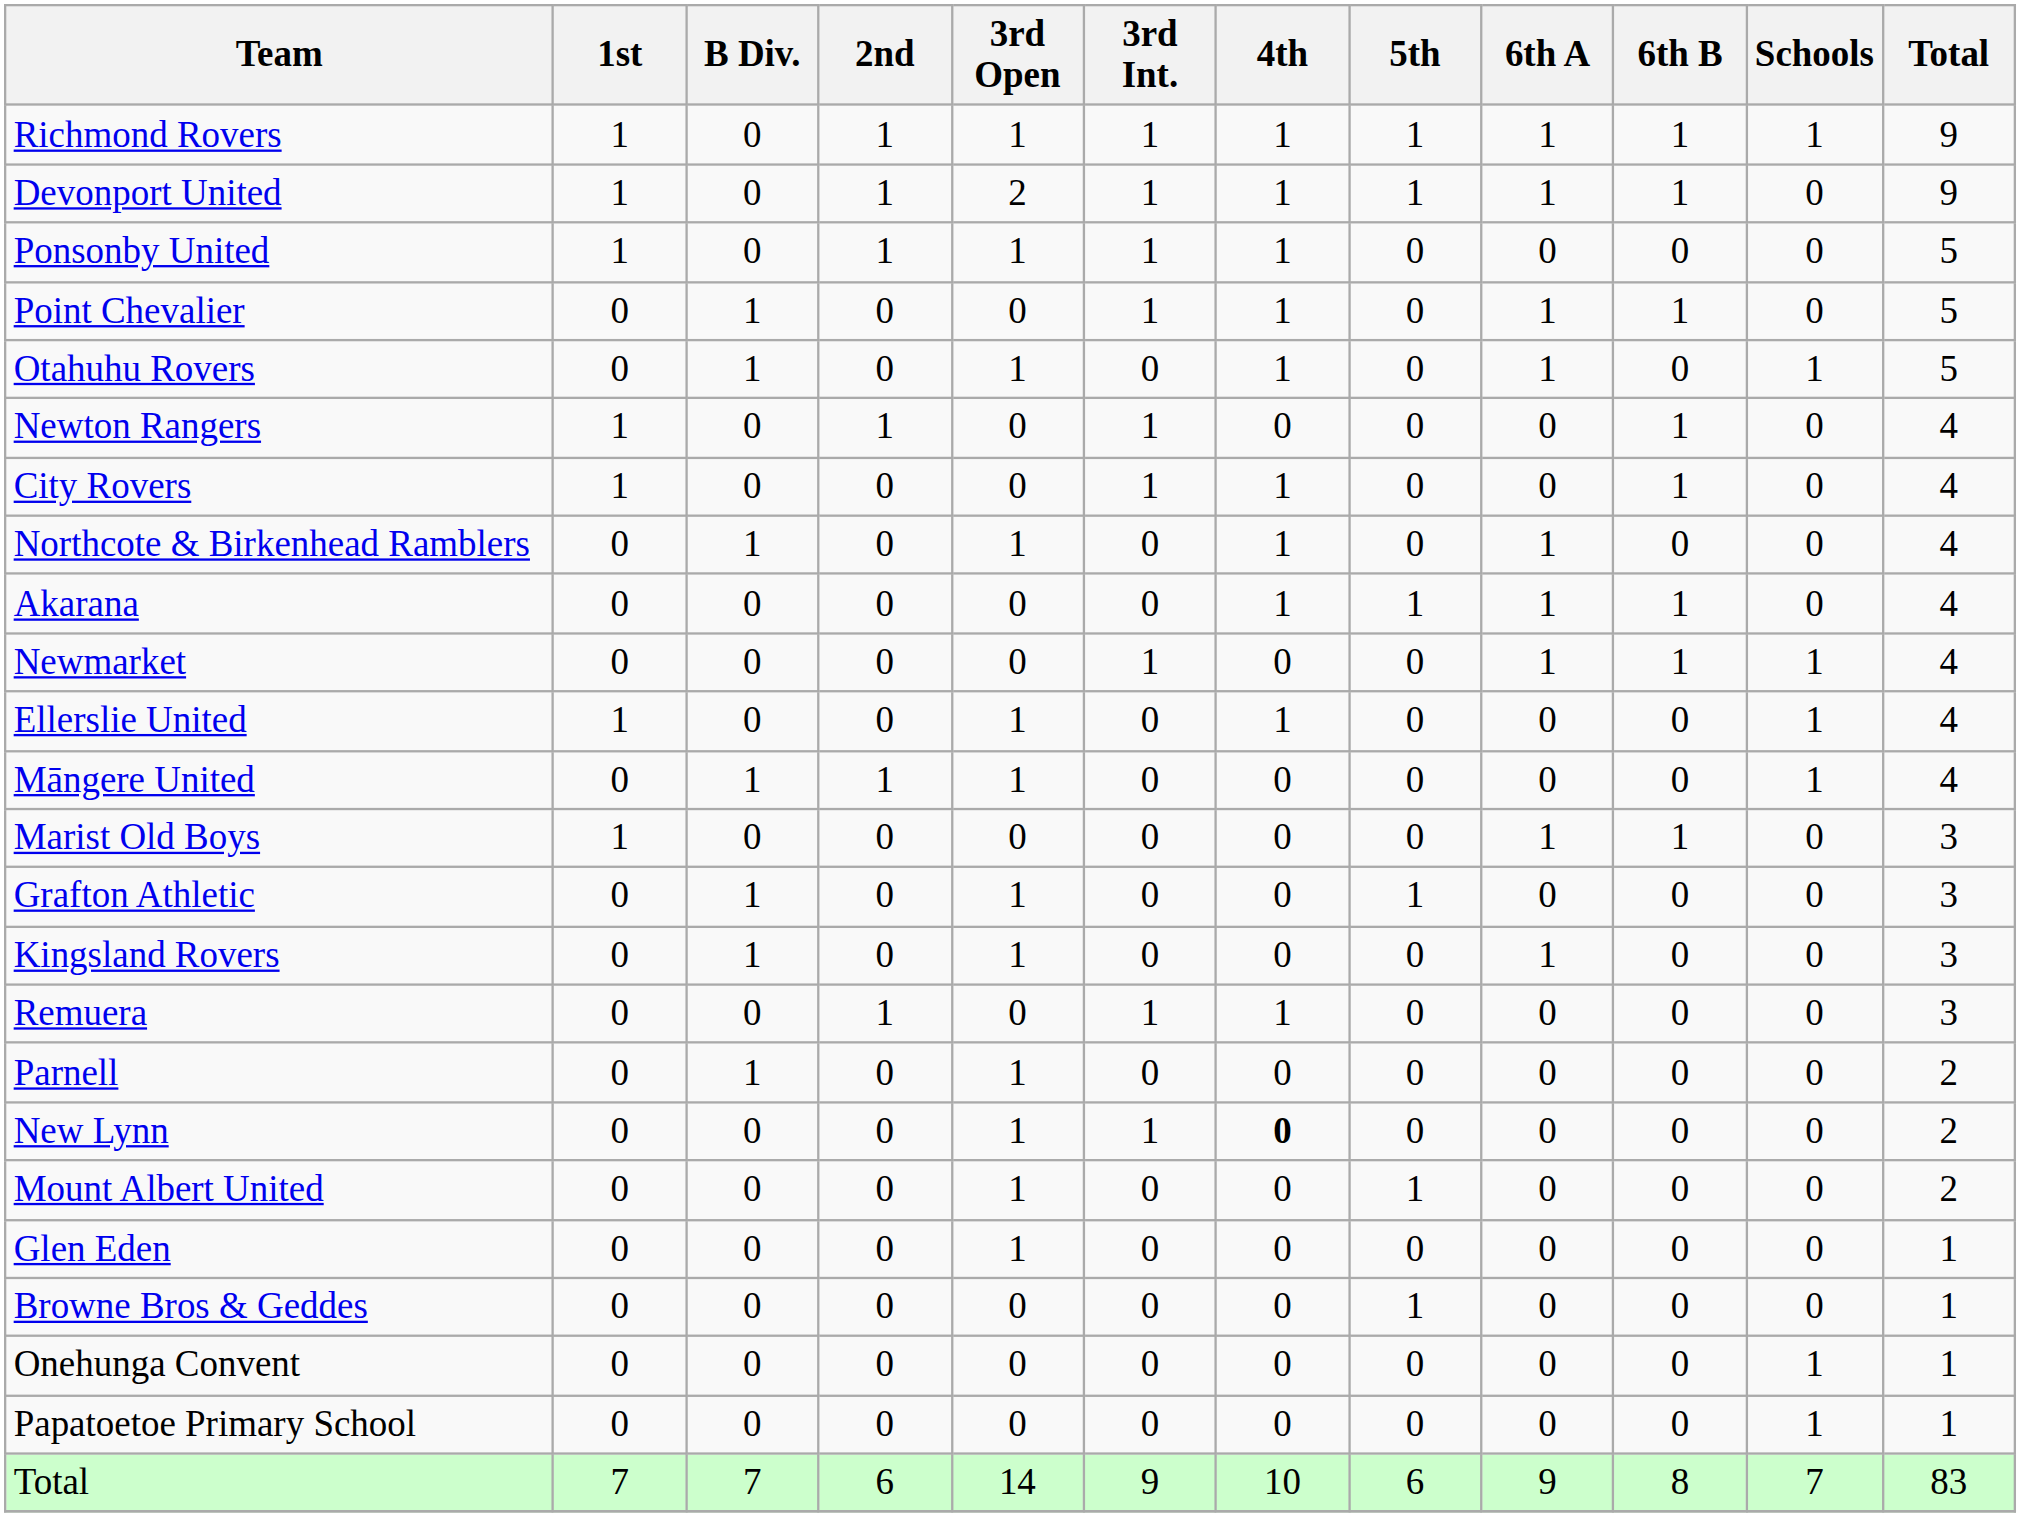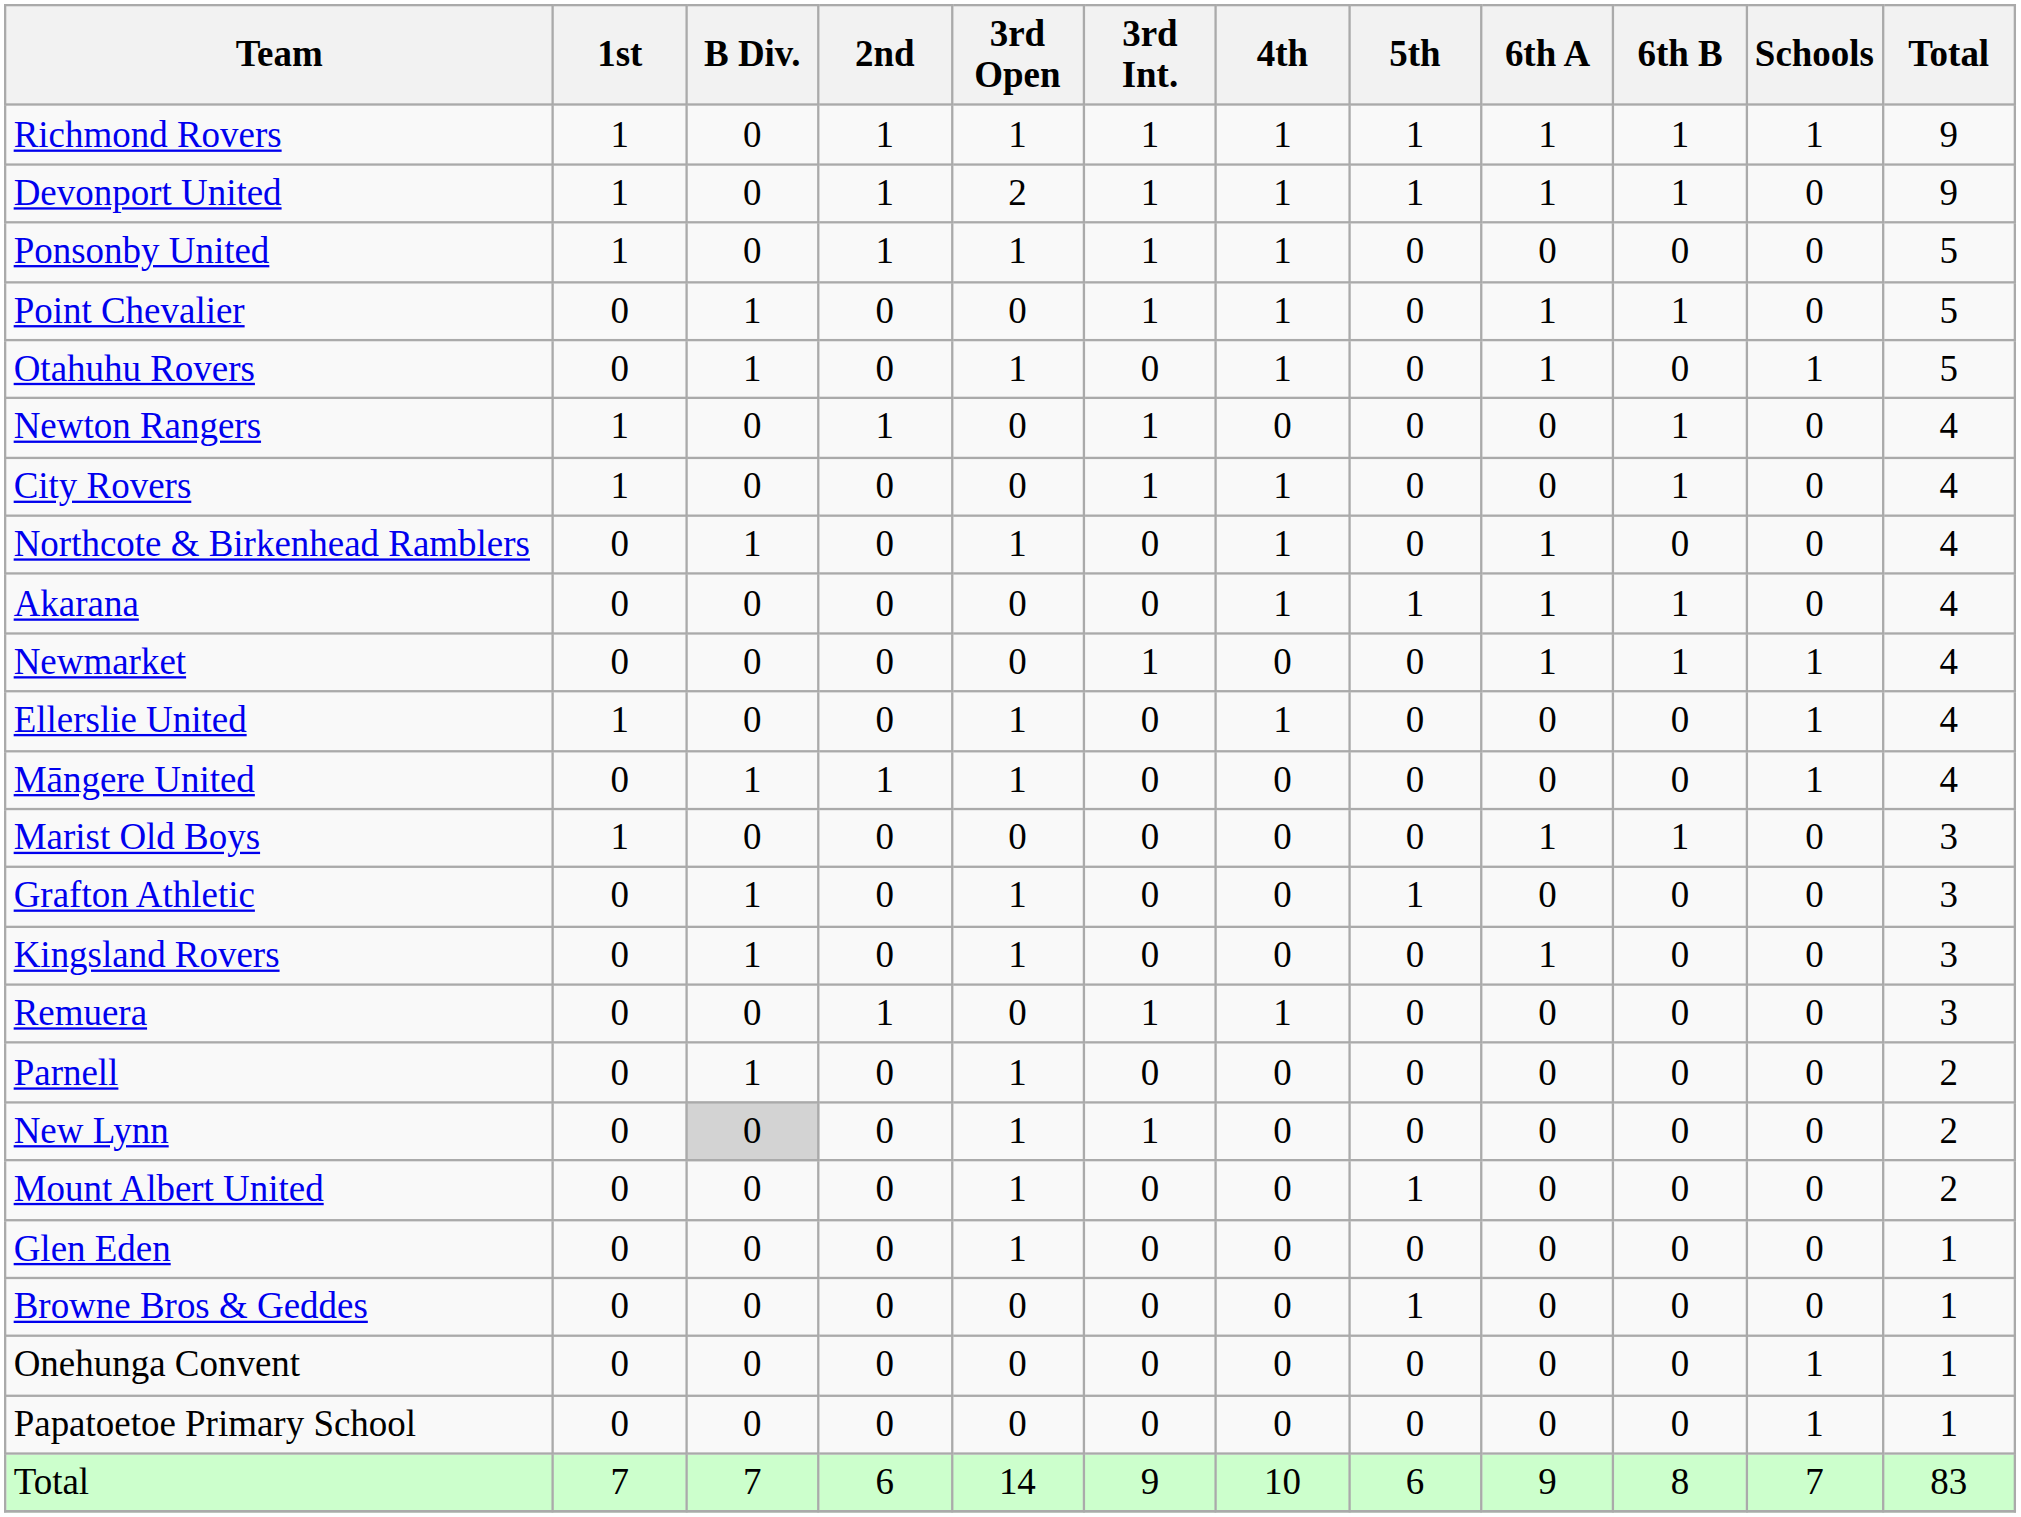(752, 1130) no background -> (752, 1130) lightgrey background
(1282, 1130) bold -> (1282, 1130) normal
